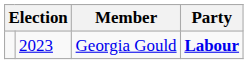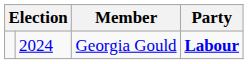(36, 44) 2023 -> (36, 44) 2024
